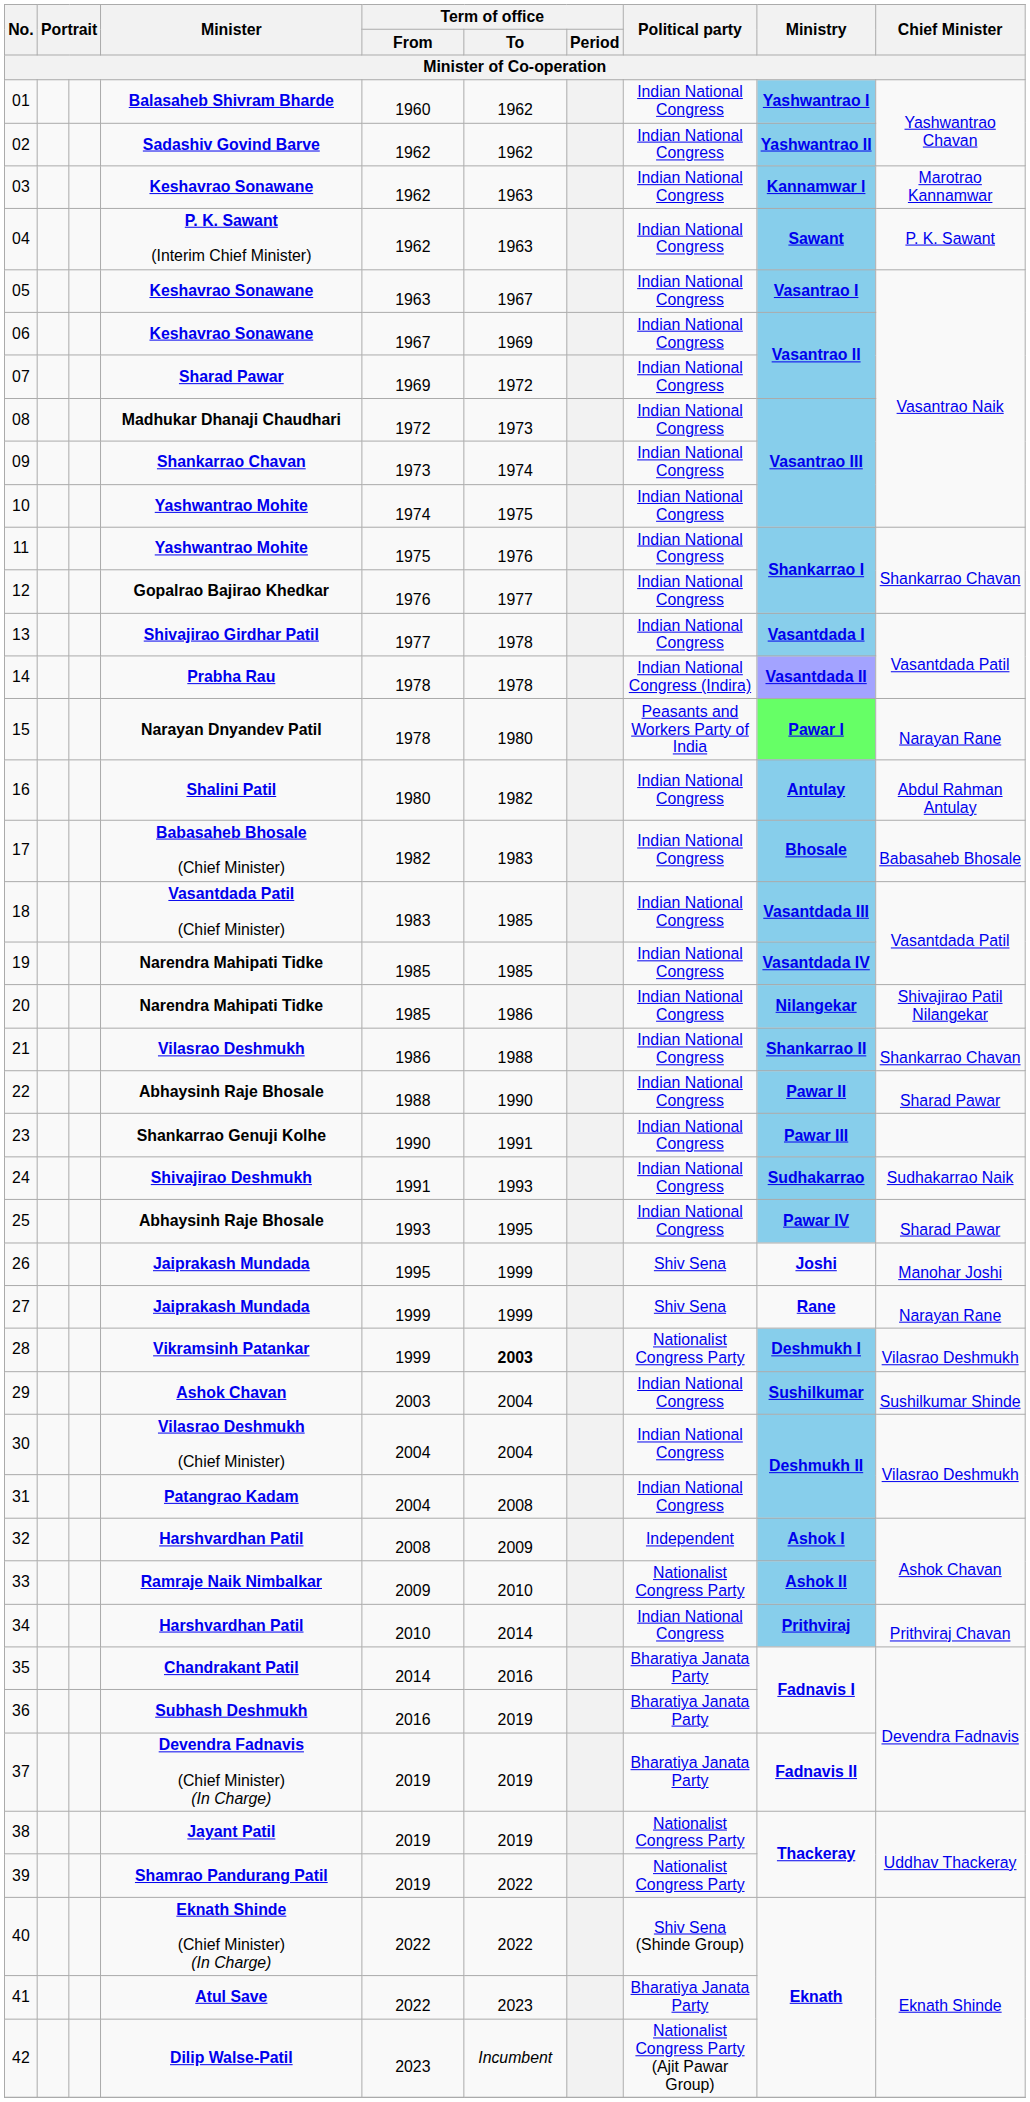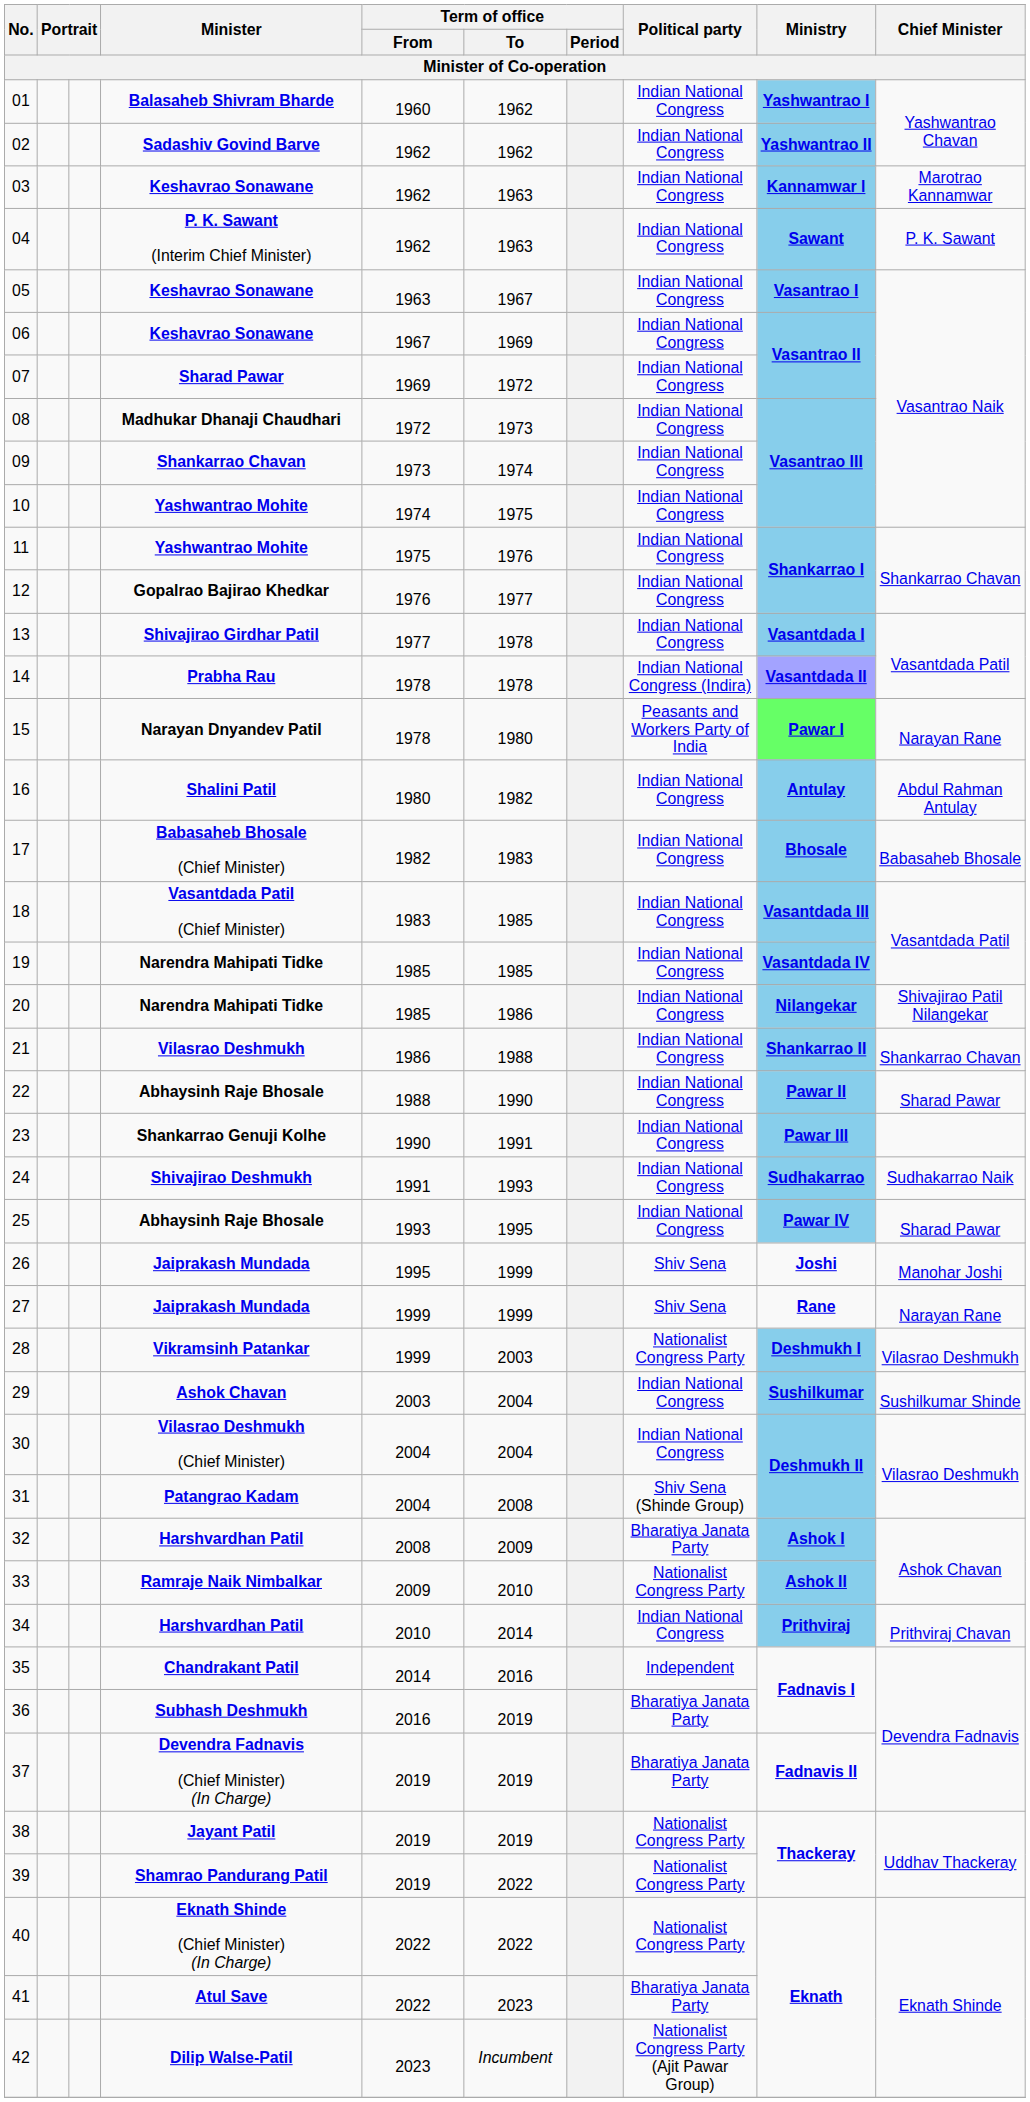(515, 1358) bold -> (515, 1358) normal
(690, 1496) Indian National Congress -> (690, 1496) Shiv Sena (Shinde Group)
(690, 1539) Independent -> (690, 1539) Bharatiya Janata Party
(690, 1668) Bharatiya Janata Party -> (690, 1668) Independent
(690, 1936) Shiv Sena (Shinde Group) -> (690, 1936) Nationalist Congress Party
